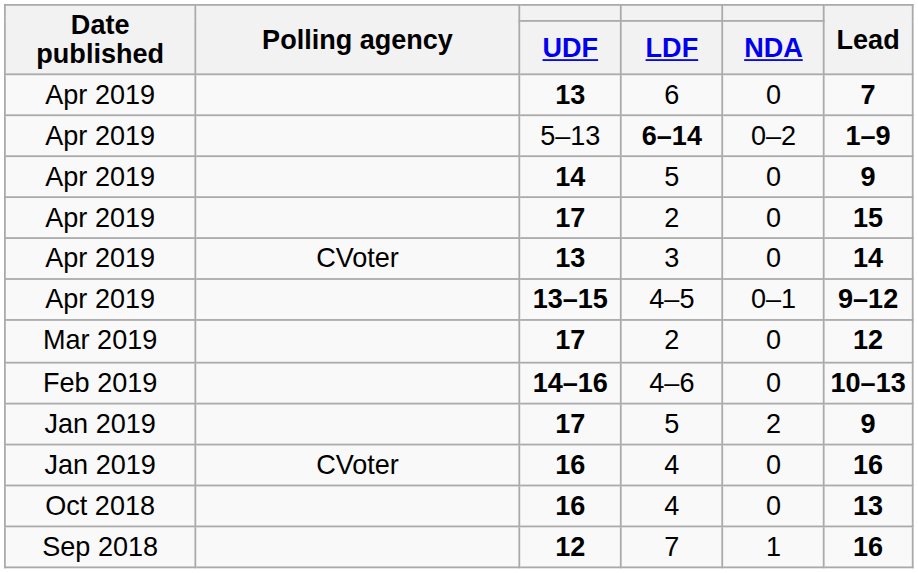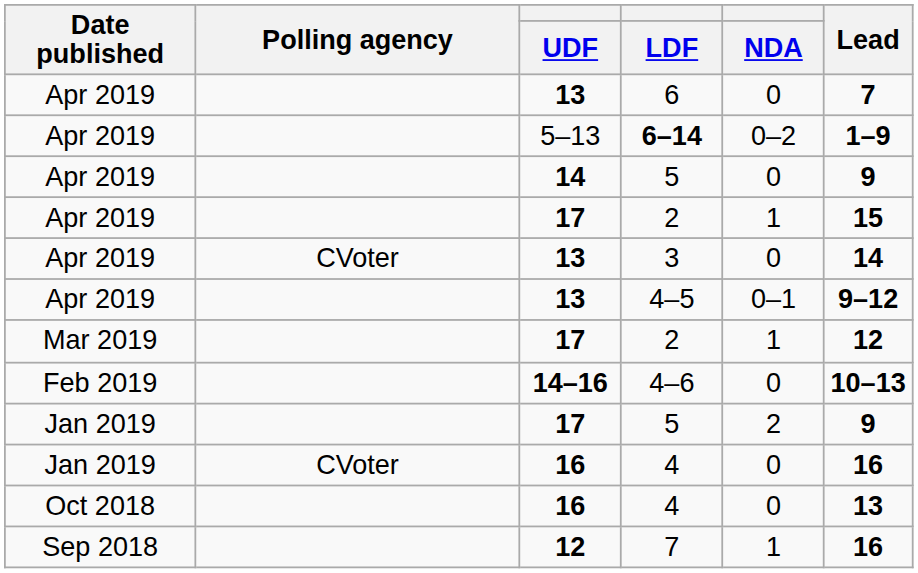(773, 217) 0 -> (773, 217) 1
(570, 300) 13–15 -> (570, 300) 13
(773, 341) 0 -> (773, 341) 1
